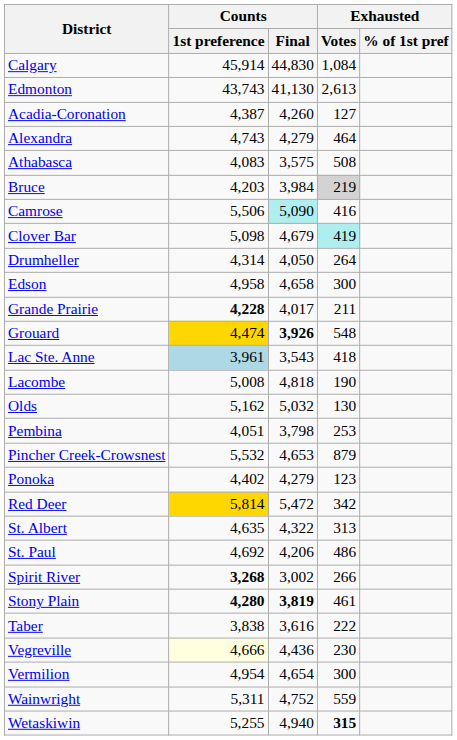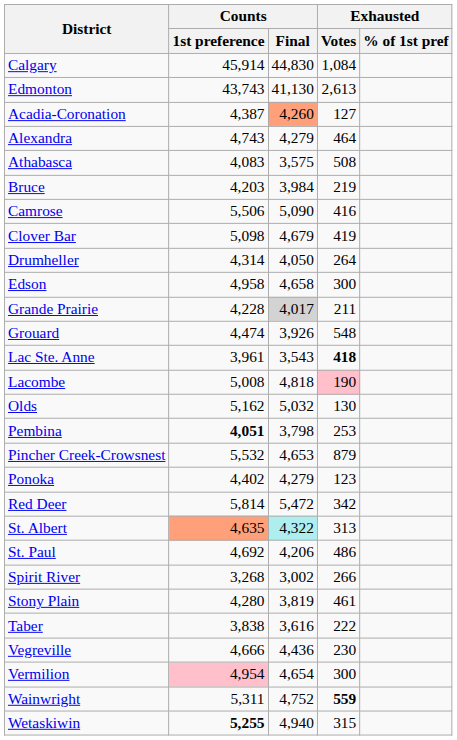(297, 114) no background -> (297, 114) lightsalmon background
(345, 187) lightgrey background -> (345, 187) no background
(297, 211) paleturquoise background -> (297, 211) no background
(345, 235) paleturquoise background -> (345, 235) no background
(247, 308) bold -> (247, 308) normal
(297, 308) no background -> (297, 308) lightgrey background
(247, 333) gold background -> (247, 333) no background
(297, 333) bold -> (297, 333) normal
(247, 357) lightblue background -> (247, 357) no background
(345, 357) normal -> (345, 357) bold
(345, 382) no background -> (345, 382) pink background
(247, 430) normal -> (247, 430) bold
(247, 503) gold background -> (247, 503) no background
(247, 528) no background -> (247, 528) lightsalmon background
(297, 528) no background -> (297, 528) paleturquoise background
(247, 576) bold -> (247, 576) normal
(247, 601) bold -> (247, 601) normal
(297, 601) bold -> (297, 601) normal
(247, 650) lightyellow background -> (247, 650) no background
(247, 674) no background -> (247, 674) pink background
(345, 698) normal -> (345, 698) bold
(247, 723) normal -> (247, 723) bold
(345, 723) bold -> (345, 723) normal
